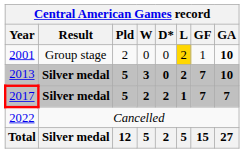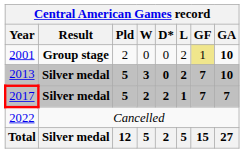(76, 54) normal -> (76, 54) bold
(184, 54) gold background -> (184, 54) no background
(203, 54) no background -> (203, 54) khaki background
